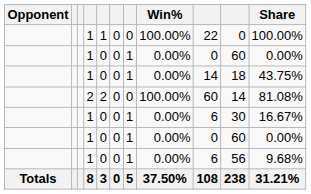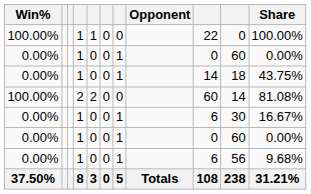columns swapped: (38, 14) <-> (165, 14)
